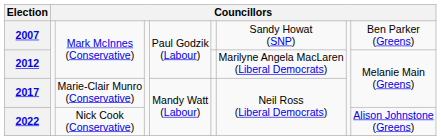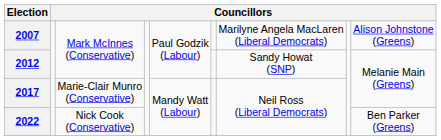(281, 35) Sandy Howat (SNP) -> (281, 35) Marilyne Angela MacLaren (Liberal Democrats)
(393, 35) Ben Parker (Greens) -> (393, 35) Alison Johnstone (Greens)
(281, 64) Marilyne Angela MacLaren (Liberal Democrats) -> (281, 64) Sandy Howat (SNP)
(393, 121) Alison Johnstone (Greens) -> (393, 121) Ben Parker (Greens)
